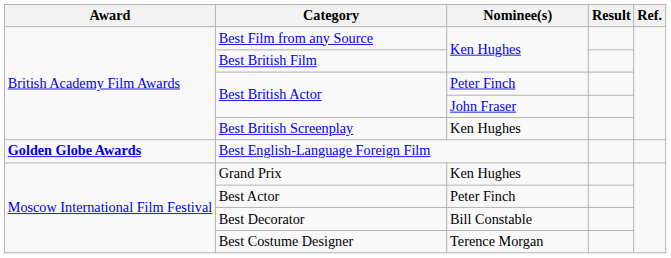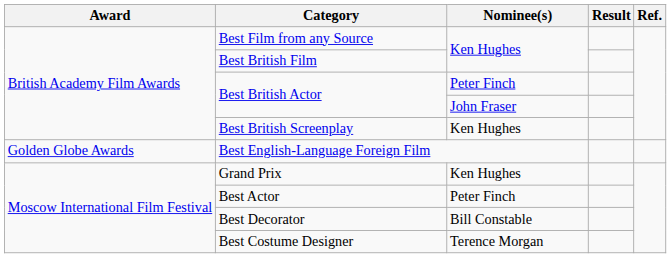(74, 151) bold -> (71, 151) normal
